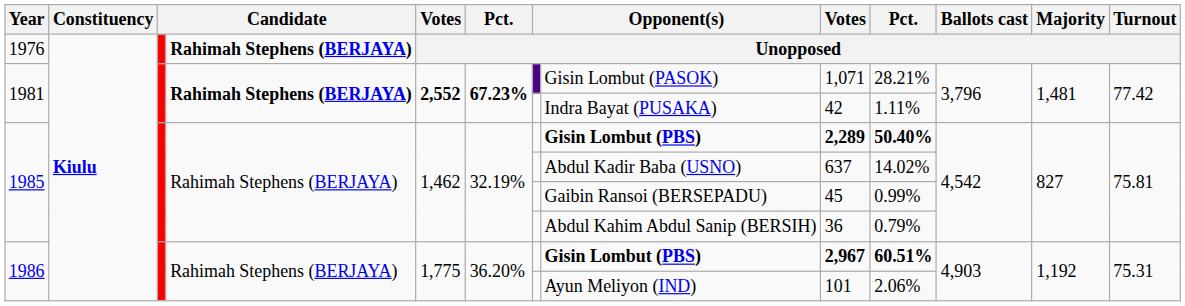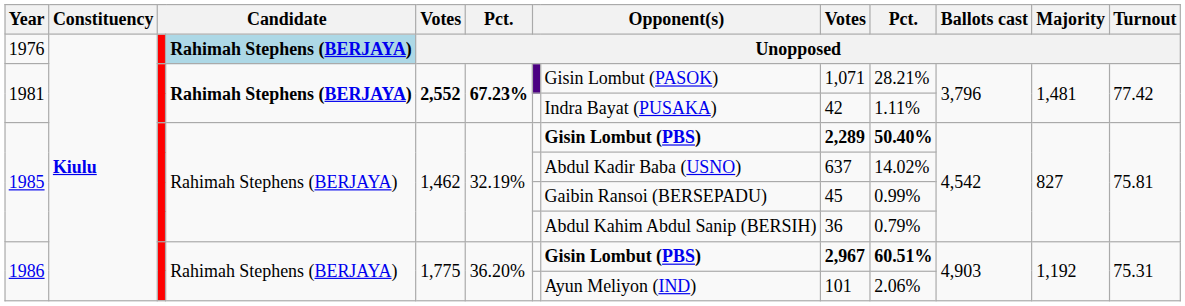(291, 48) no background -> (291, 48) lightblue background
